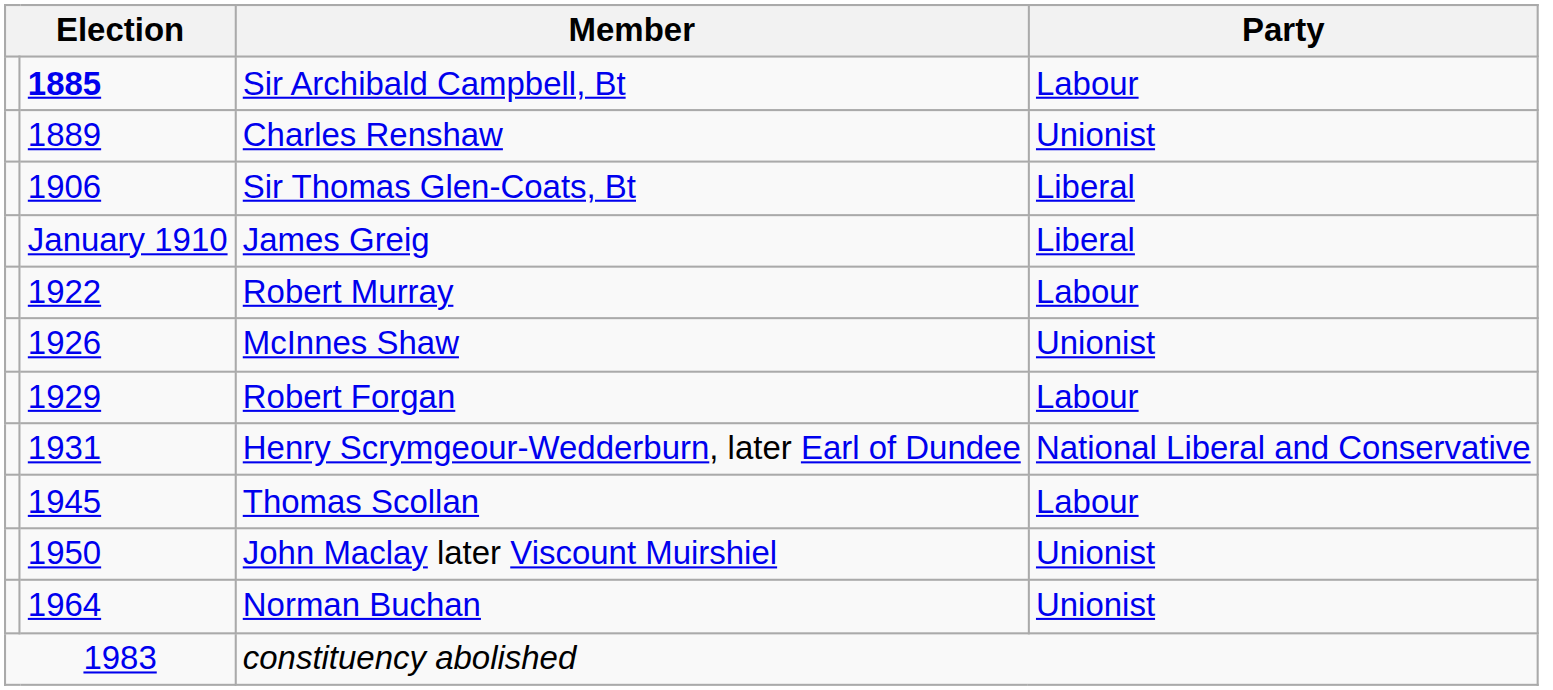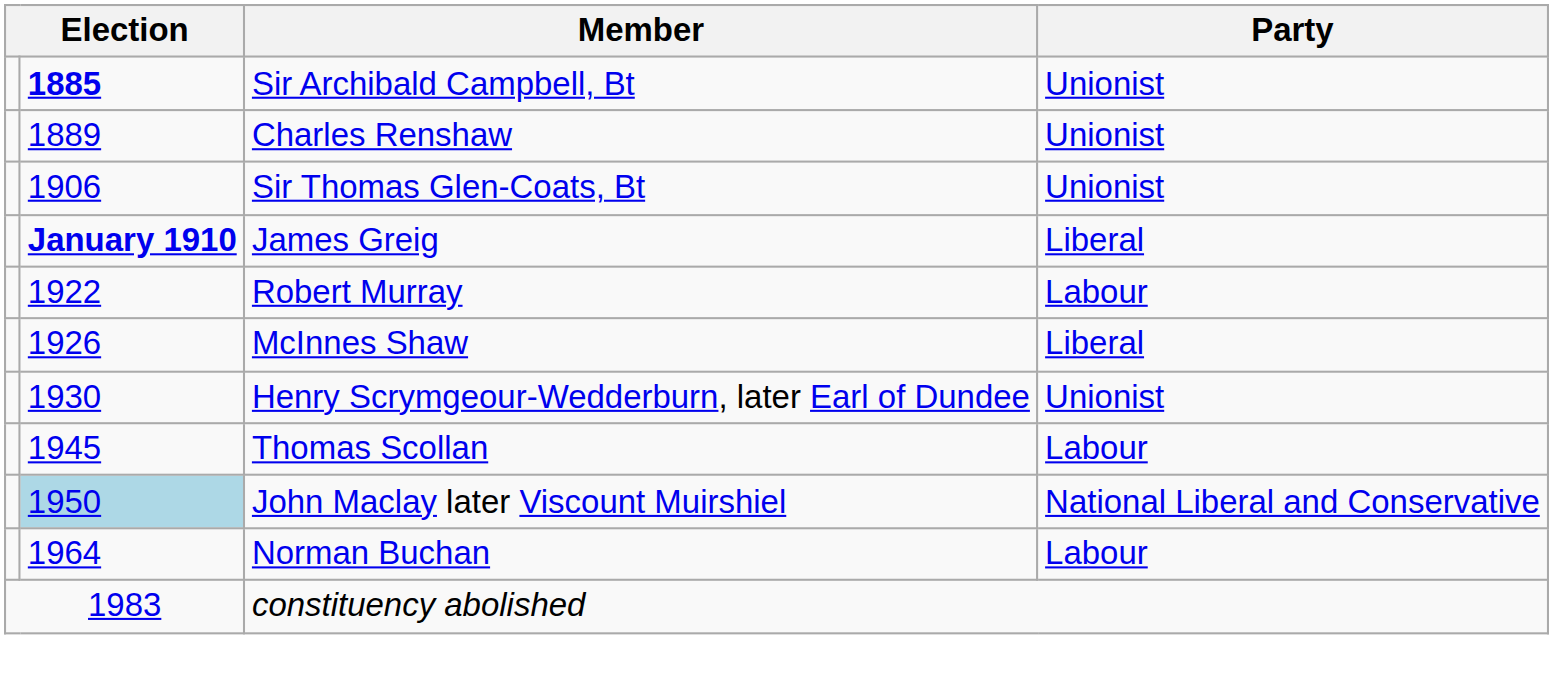(1087, 82) Labour -> (1105, 82) Unionist
(1085, 187) Liberal -> (1105, 187) Unionist
(128, 239) normal -> (132, 239) bold
(1096, 344) Unionist -> (1095, 344) Liberal
- row: (349, 396)
(64, 448) 1931 -> (64, 396) 1930
(1283, 448) National Liberal and Conservative -> (1105, 396) Unionist
(64, 553) no background -> (64, 501) lightblue background
(1096, 553) Unionist -> (1292, 501) National Liberal and Conservative
(1096, 605) Unionist -> (1096, 553) Labour
